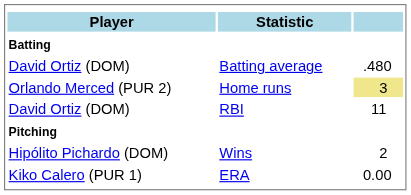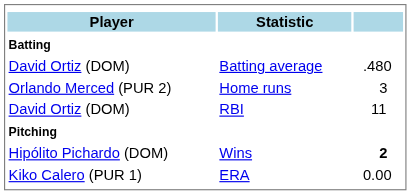(371, 87) khaki background -> (371, 87) no background
(371, 153) normal -> (371, 153) bold
